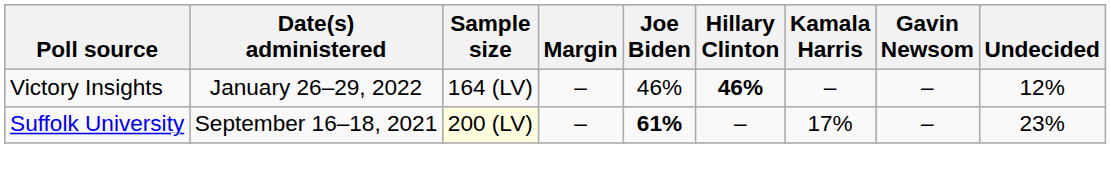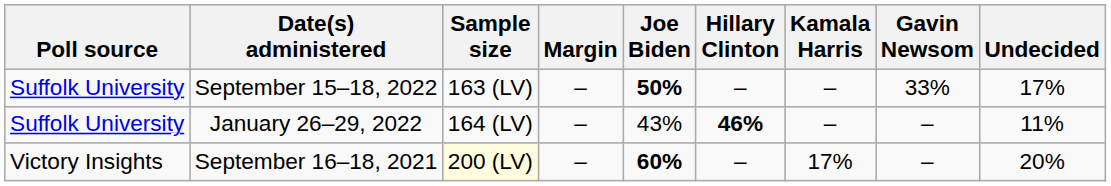+ row: (316, 87)
(86, 87) Victory Insights -> (97, 124) Suffolk University
(659, 87) 46% -> (659, 124) 43%
(1042, 87) 12% -> (1042, 124) 11%
(97, 124) Suffolk University -> (86, 162) Victory Insights
(659, 124) 61% -> (659, 162) 60%
(1042, 124) 23% -> (1042, 162) 20%
